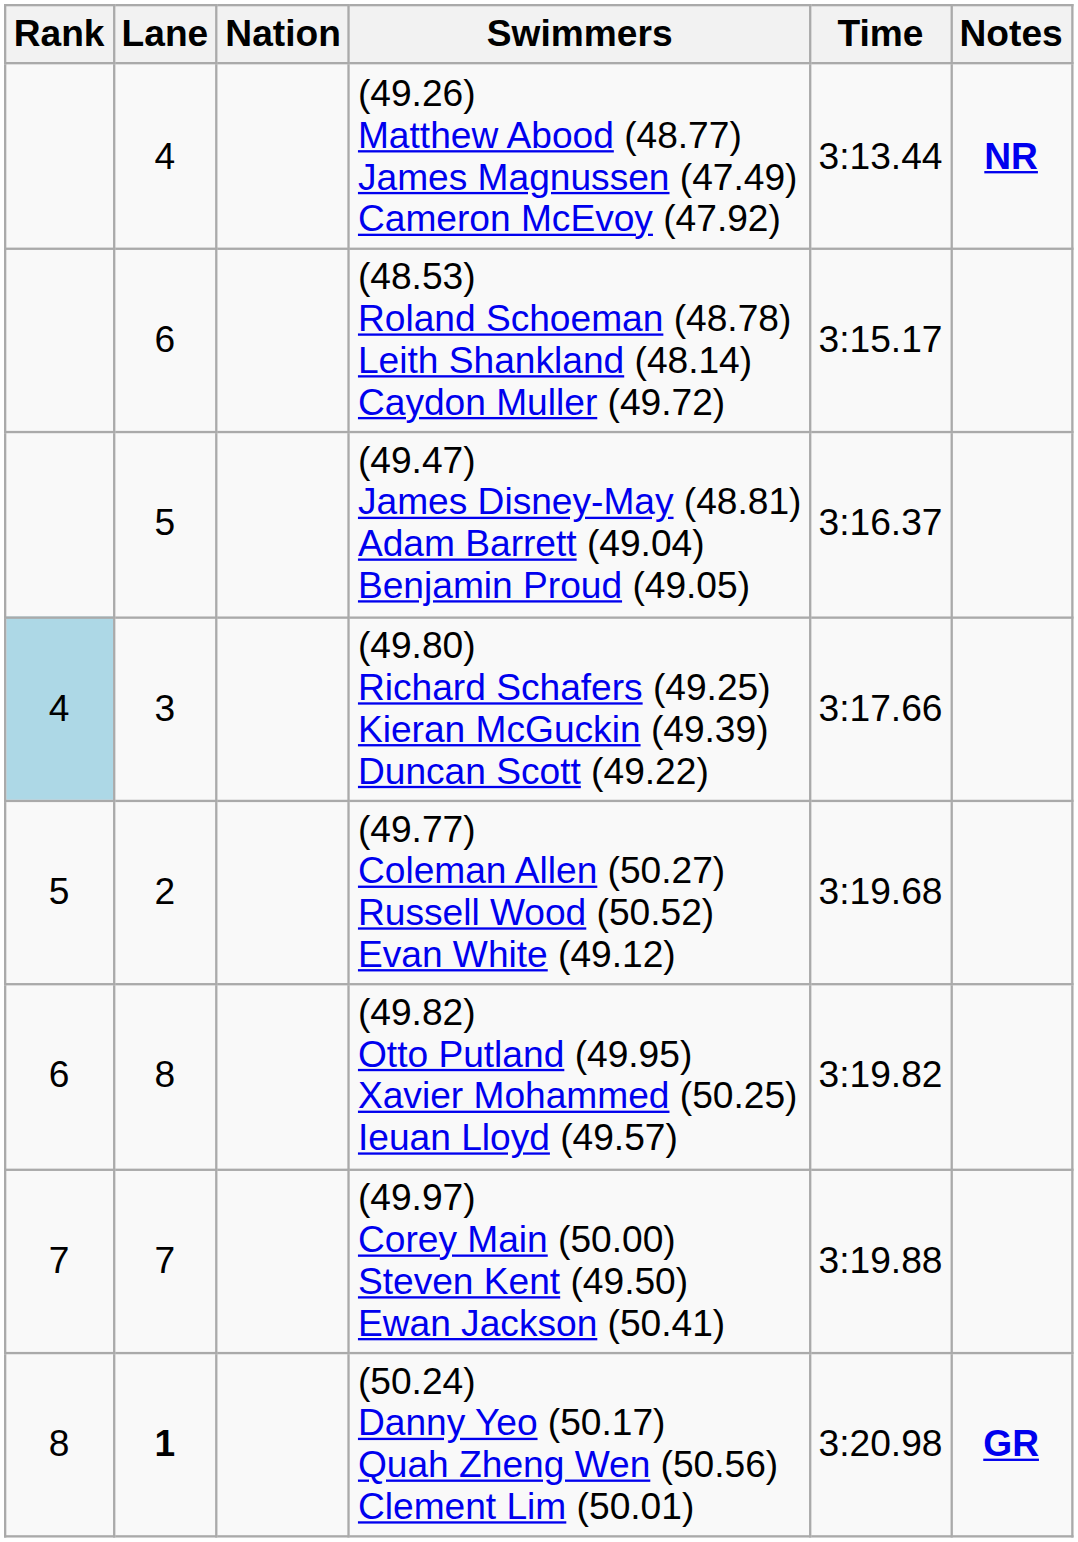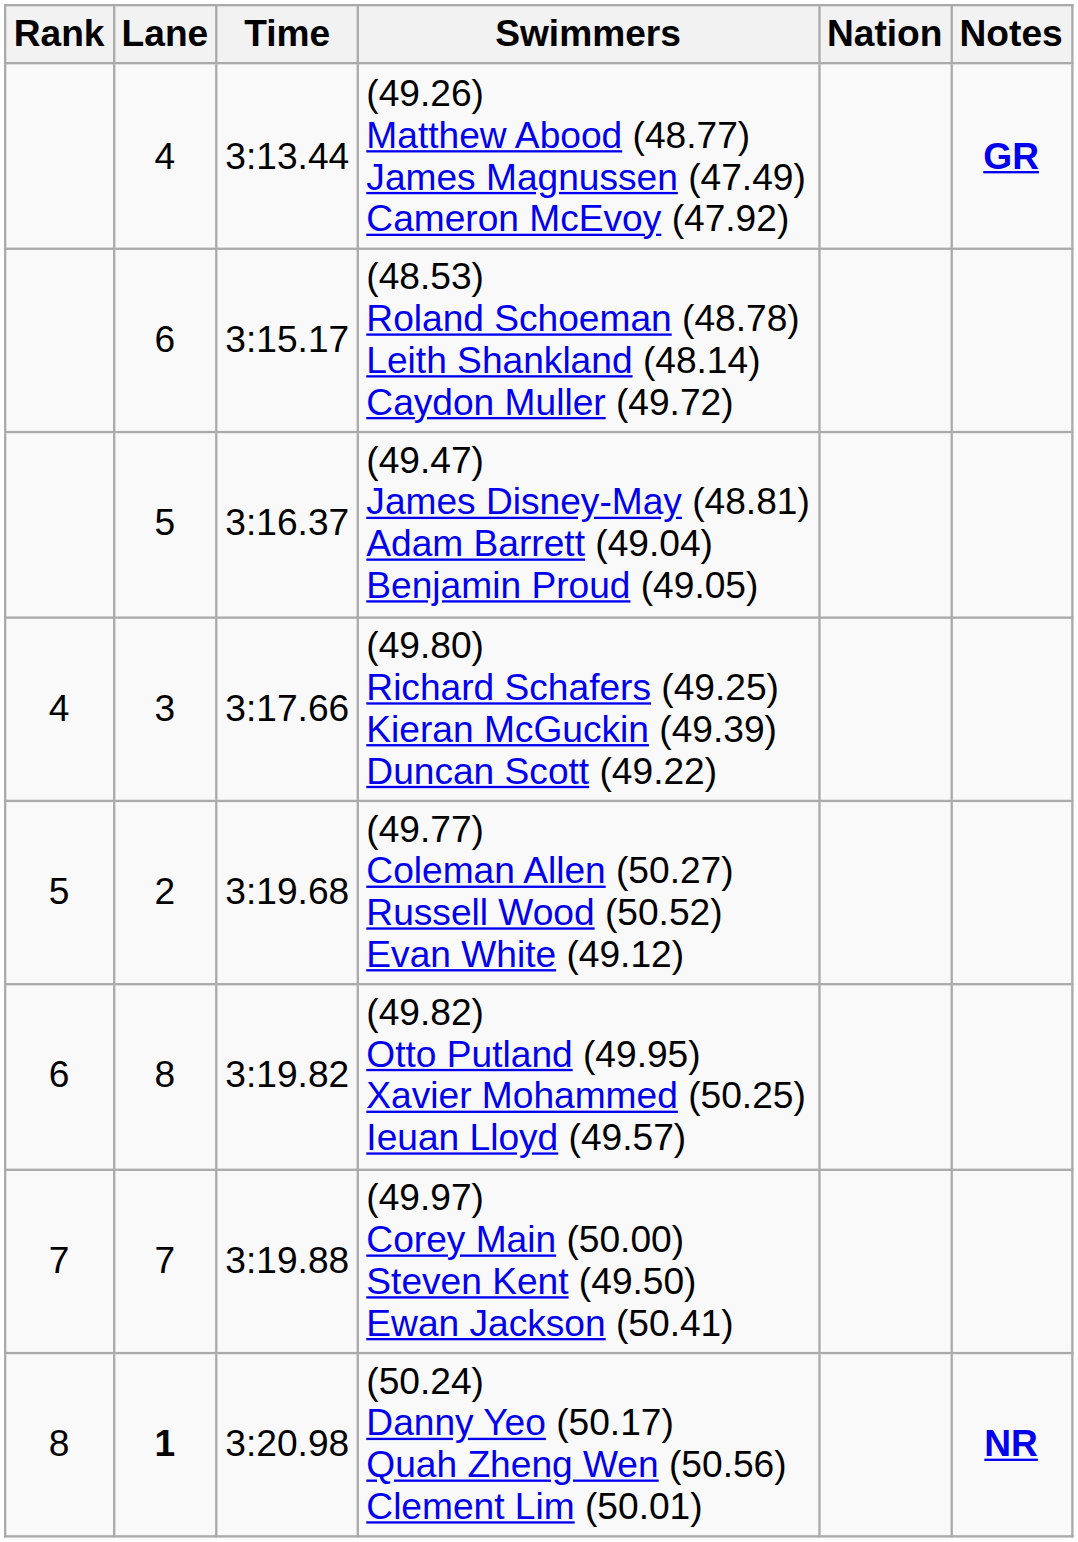columns swapped: (283, 33) <-> (880, 33)
(1011, 155) NR -> (1011, 155) GR
(59, 707) lightblue background -> (59, 707) no background
(1011, 1444) GR -> (1011, 1444) NR
